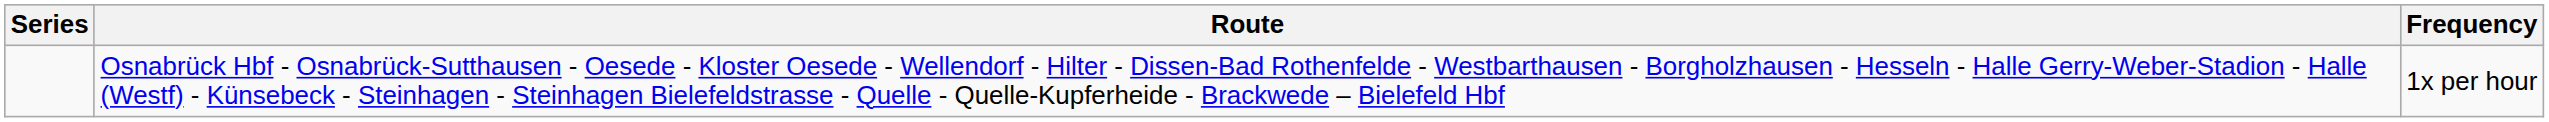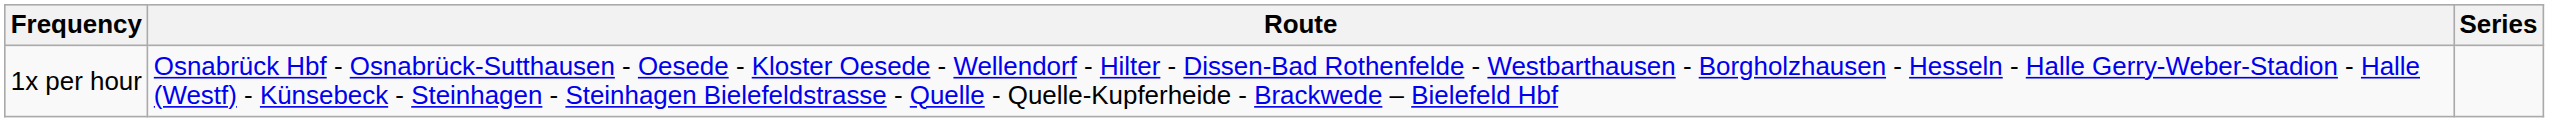columns swapped: (50, 25) <-> (2472, 25)
